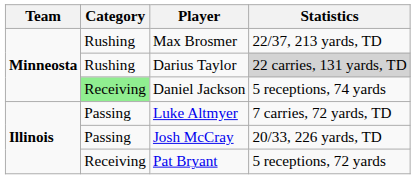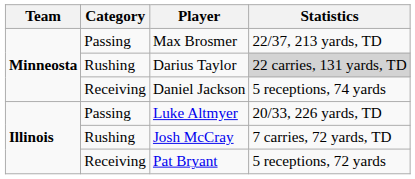(110, 40) Rushing -> (108, 40) Passing
(115, 89) lightgreen background -> (115, 89) no background
(322, 113) 7 carries, 72 yards, TD -> (317, 113) 20/33, 226 yards, TD
(108, 137) Passing -> (110, 137) Rushing
(317, 137) 20/33, 226 yards, TD -> (322, 137) 7 carries, 72 yards, TD
